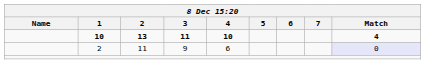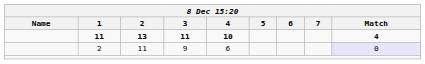(99, 36) 10 -> (99, 36) 11
